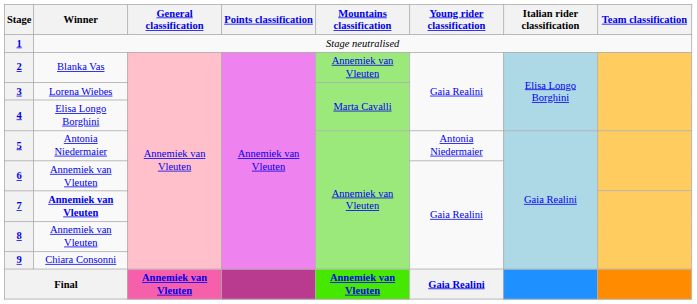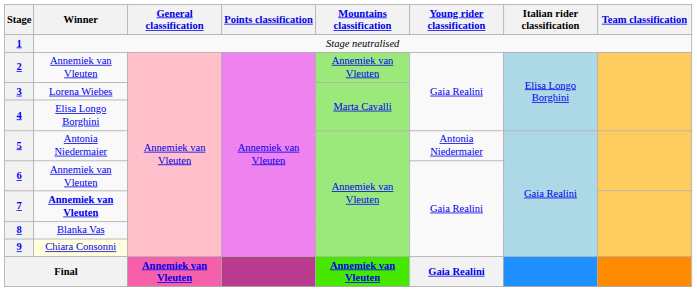(81, 67) Blanka Vas -> (81, 67) Annemiek van Vleuten
(81, 236) Annemiek van Vleuten -> (81, 230) Blanka Vas
(81, 260) no background -> (81, 248) lightyellow background
